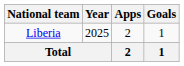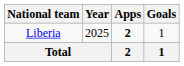(128, 33) normal -> (128, 33) bold
